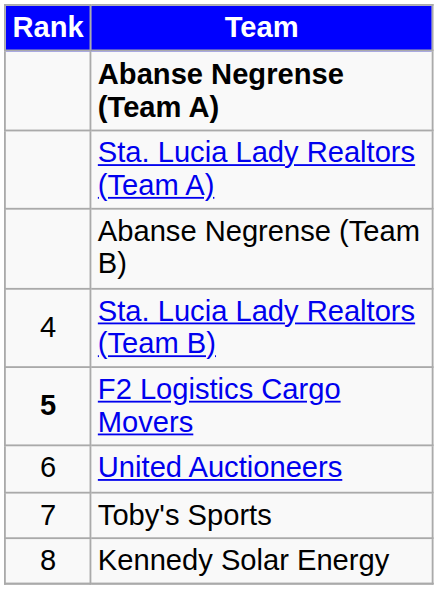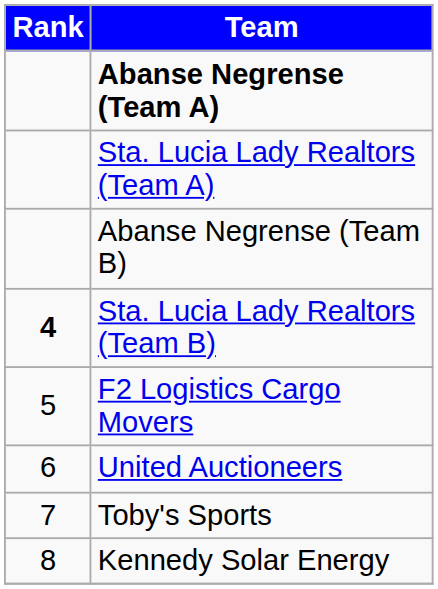(48, 326) normal -> (48, 326) bold
(48, 405) bold -> (48, 405) normal
